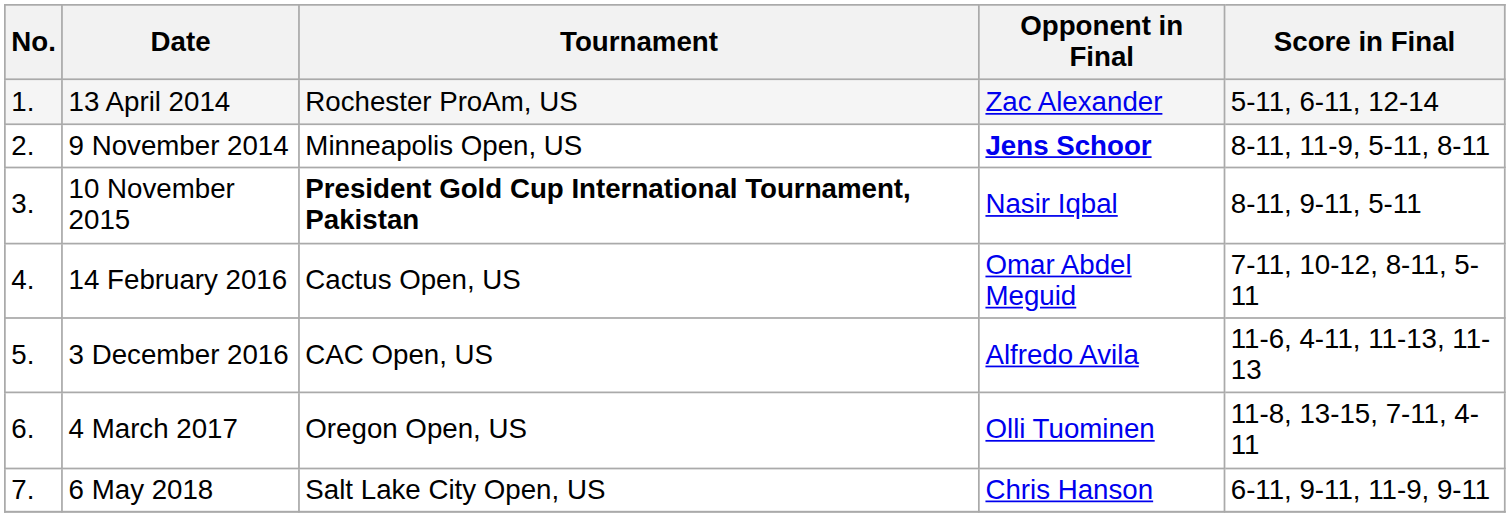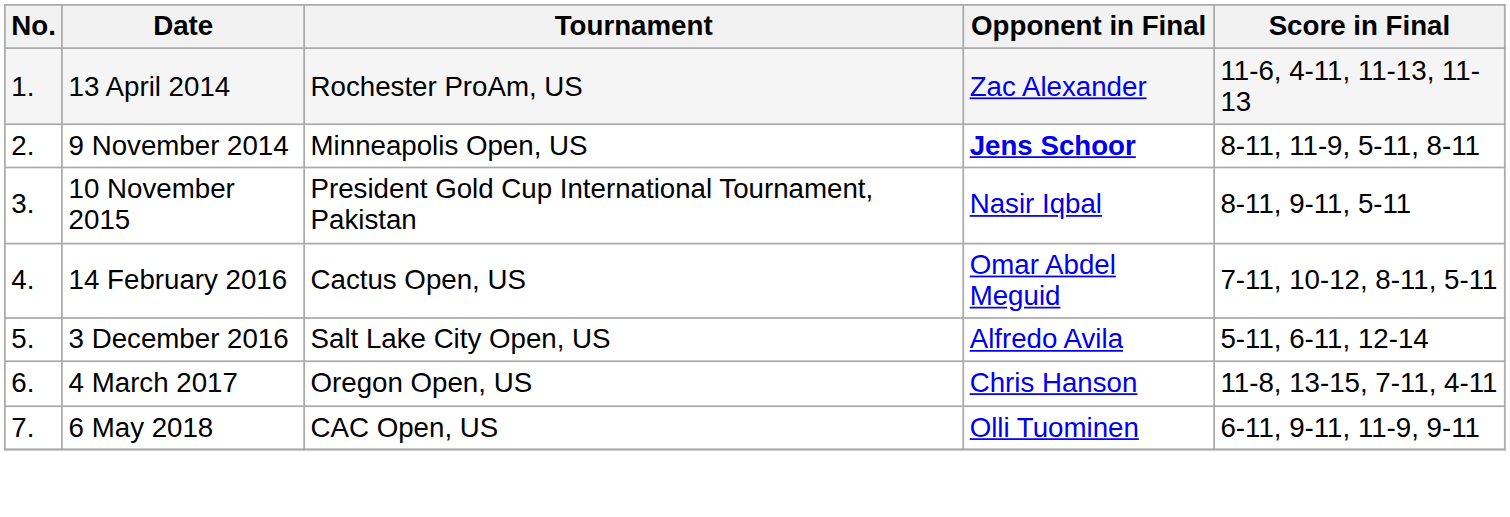(1335, 101) 5-11, 6-11, 12-14 -> (1350, 85) 11-6, 4-11, 11-13, 11-13
(608, 204) bold -> (592, 204) normal
(399, 354) CAC Open, US -> (461, 339) Salt Lake City Open, US
(1360, 354) 11-6, 4-11, 11-13, 11-13 -> (1325, 339) 5-11, 6-11, 12-14
(1070, 429) Olli Tuominen -> (1054, 383) Chris Hanson
(455, 489) Salt Lake City Open, US -> (404, 427) CAC Open, US
(1069, 489) Chris Hanson -> (1054, 427) Olli Tuominen
